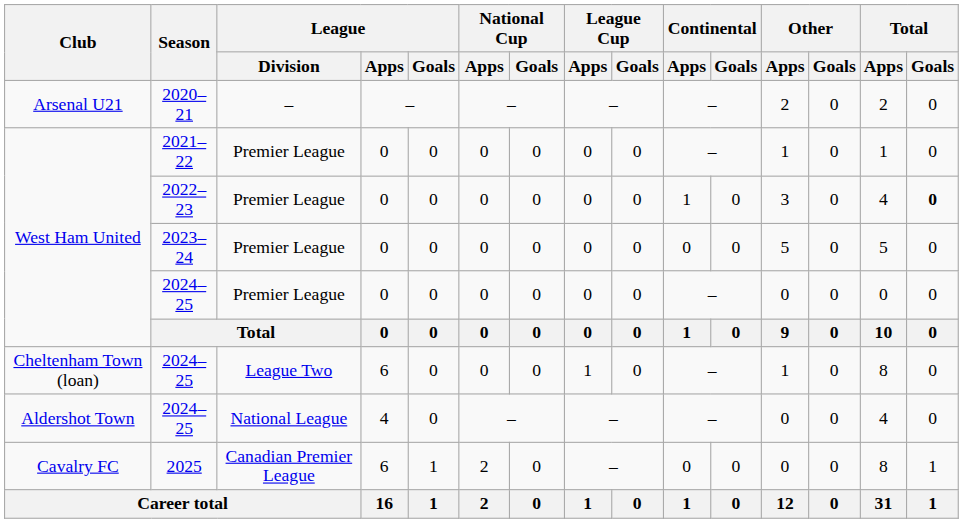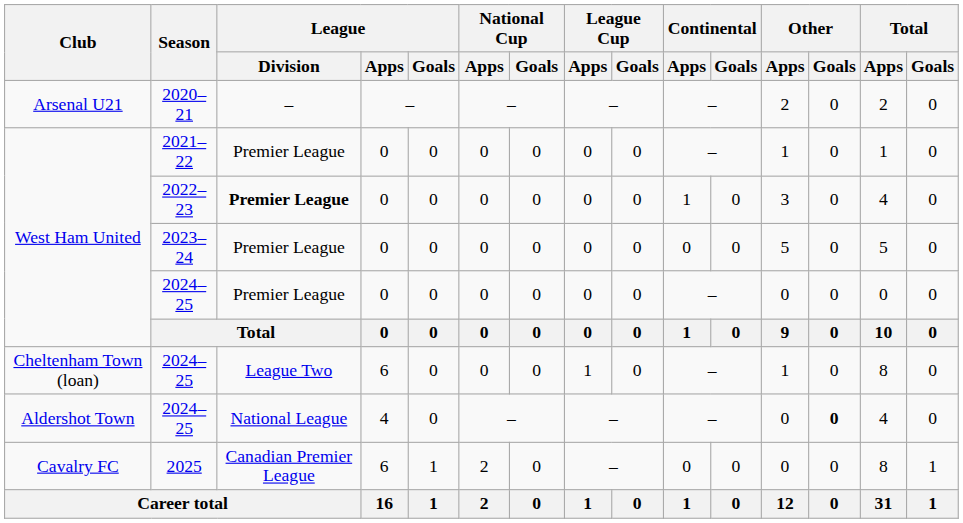(289, 199) normal -> (289, 199) bold
(933, 199) bold -> (933, 199) normal
(834, 418) normal -> (834, 418) bold
